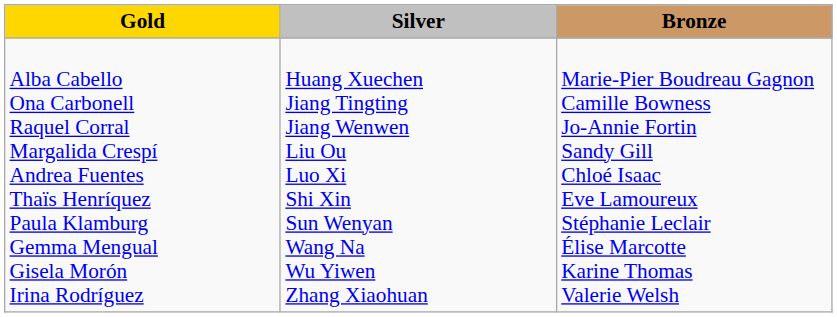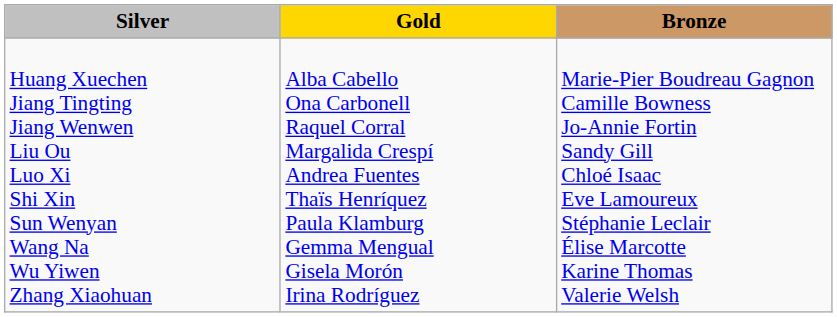columns swapped: (143, 21) <-> (418, 21)
